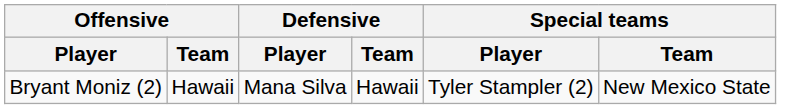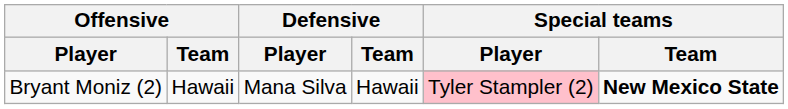(511, 86) no background -> (511, 86) pink background
(687, 86) normal -> (691, 86) bold
